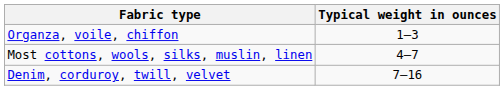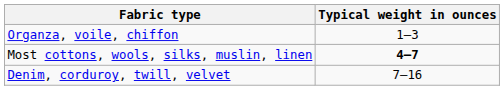(407, 55) normal -> (407, 55) bold
